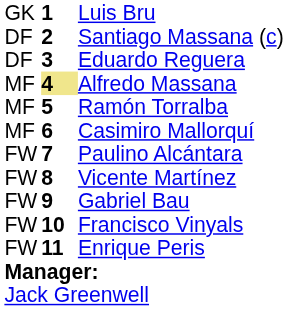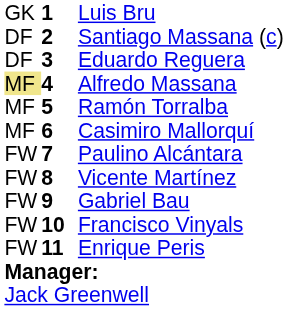(20, 83) no background -> (20, 83) khaki background
(47, 83) khaki background -> (47, 83) no background
